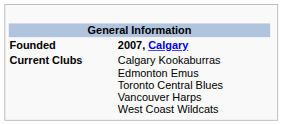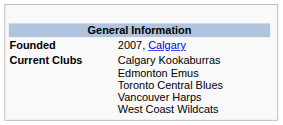(153, 45) bold -> (152, 45) normal
